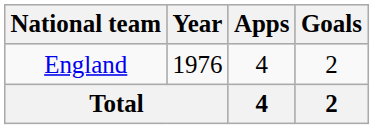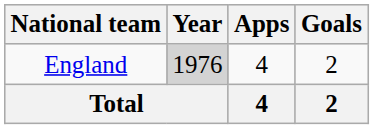(197, 63) no background -> (197, 63) lightgrey background
